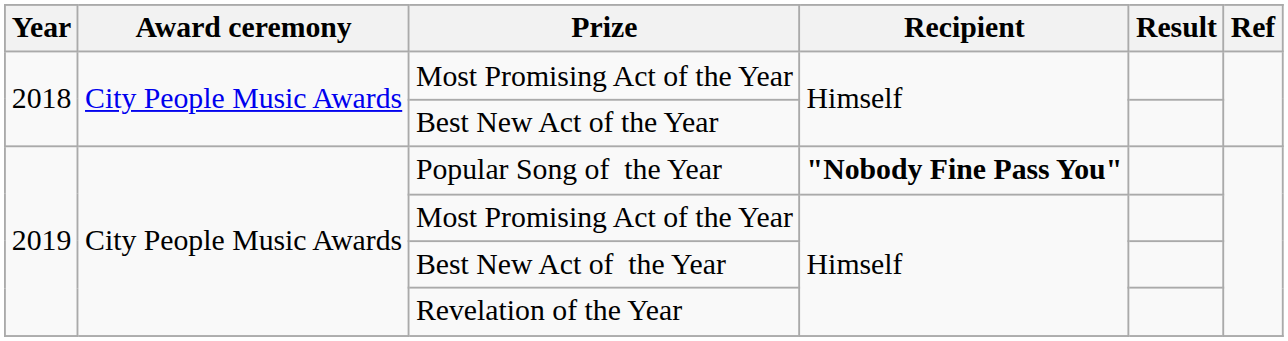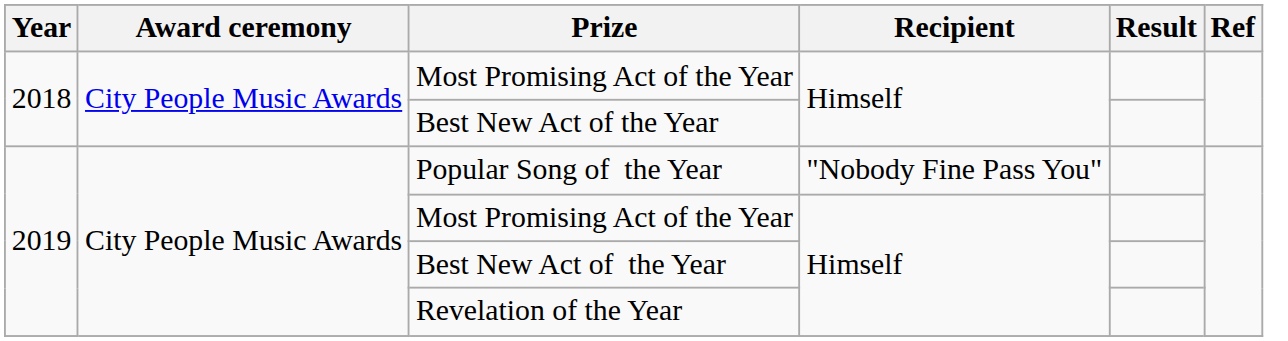(964, 169) bold -> (954, 169) normal
